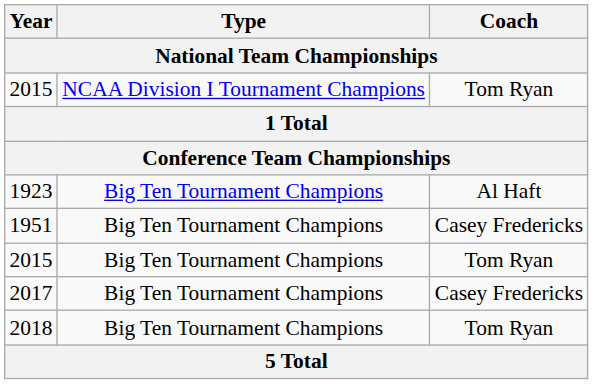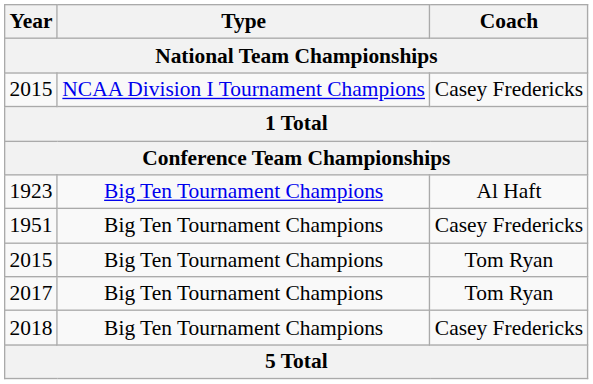(509, 89) Tom Ryan -> (509, 89) Casey Fredericks
(509, 293) Casey Fredericks -> (509, 293) Tom Ryan
(509, 327) Tom Ryan -> (509, 327) Casey Fredericks
